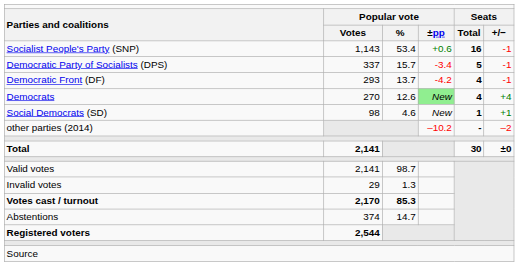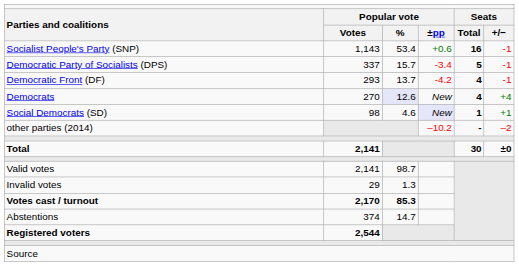(406, 96) no background -> (406, 96) lavender background
(442, 96) lightgreen background -> (442, 96) no background
(442, 112) no background -> (442, 112) lavender background
